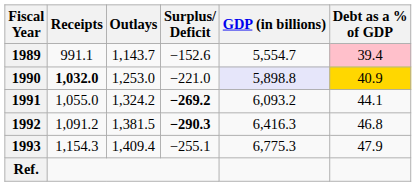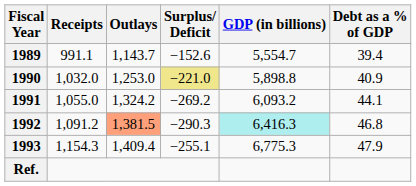(370, 55) pink background -> (370, 55) no background
(77, 78) bold -> (77, 78) normal
(190, 78) no background -> (190, 78) khaki background
(274, 78) lavender background -> (274, 78) no background
(370, 78) gold background -> (370, 78) no background
(190, 101) bold -> (190, 101) normal
(133, 123) no background -> (133, 123) lightsalmon background
(190, 123) bold -> (190, 123) normal
(274, 123) no background -> (274, 123) paleturquoise background
